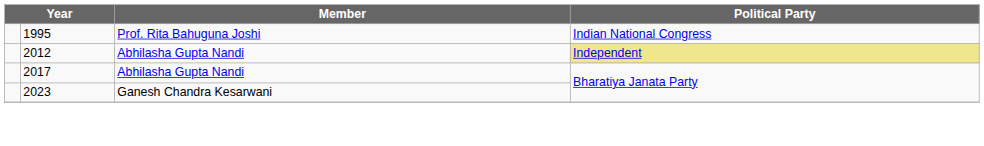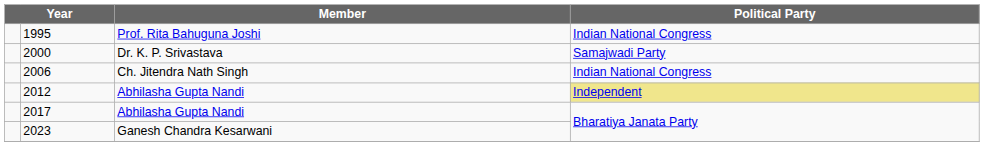+ row: (37, 53)
+ row: (37, 72)
